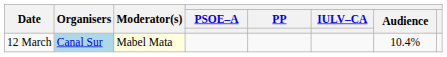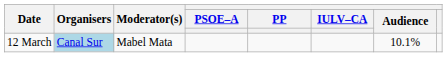(144, 42) lightyellow background -> (144, 42) no background
(405, 42) 10.4% -> (405, 42) 10.1%
